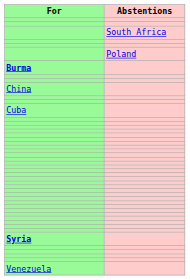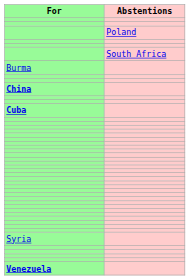(136, 33) South Africa -> (121, 33) Poland
(121, 54) Poland -> (136, 54) South Africa
(19, 68) bold -> (19, 68) normal
(19, 89) normal -> (19, 89) bold
(16, 111) normal -> (16, 111) bold
(19, 239) bold -> (19, 239) normal
(29, 268) normal -> (29, 268) bold
